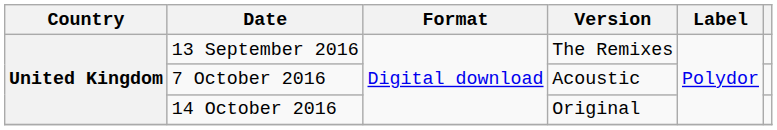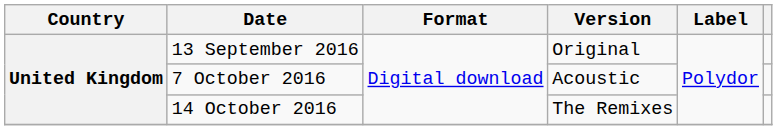(613, 50) The Remixes -> (596, 50) Original
(596, 109) Original -> (613, 109) The Remixes
